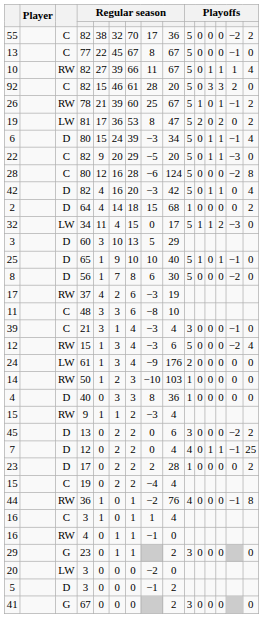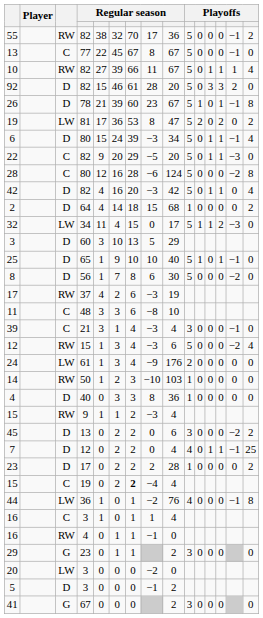(66, 35) C -> (66, 35) RW
(234, 35) −2 -> (234, 35) −1
(66, 87) C -> (66, 87) D
(66, 104) RW -> (66, 104) D
(152, 104) 25 -> (152, 104) 23
(251, 104) 2 -> (251, 104) 8
(133, 484) normal -> (133, 484) bold
(66, 501) RW -> (66, 501) LW
